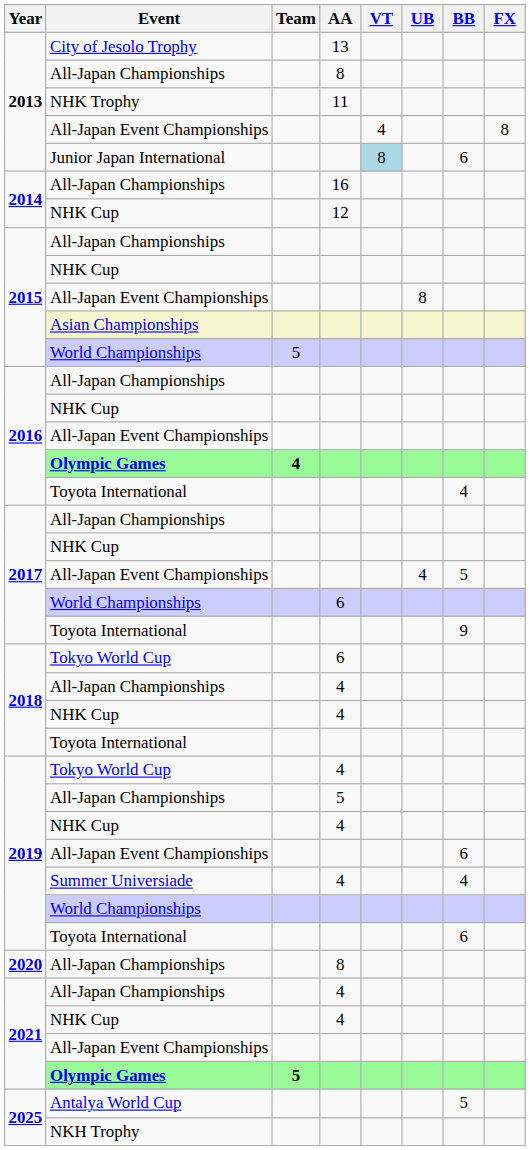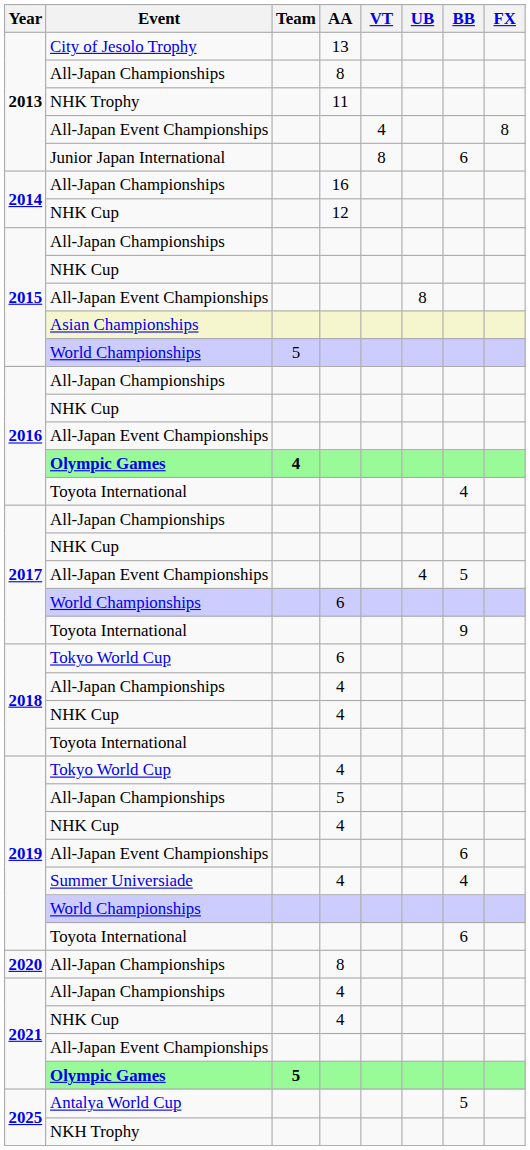(381, 157) lightblue background -> (381, 157) no background
